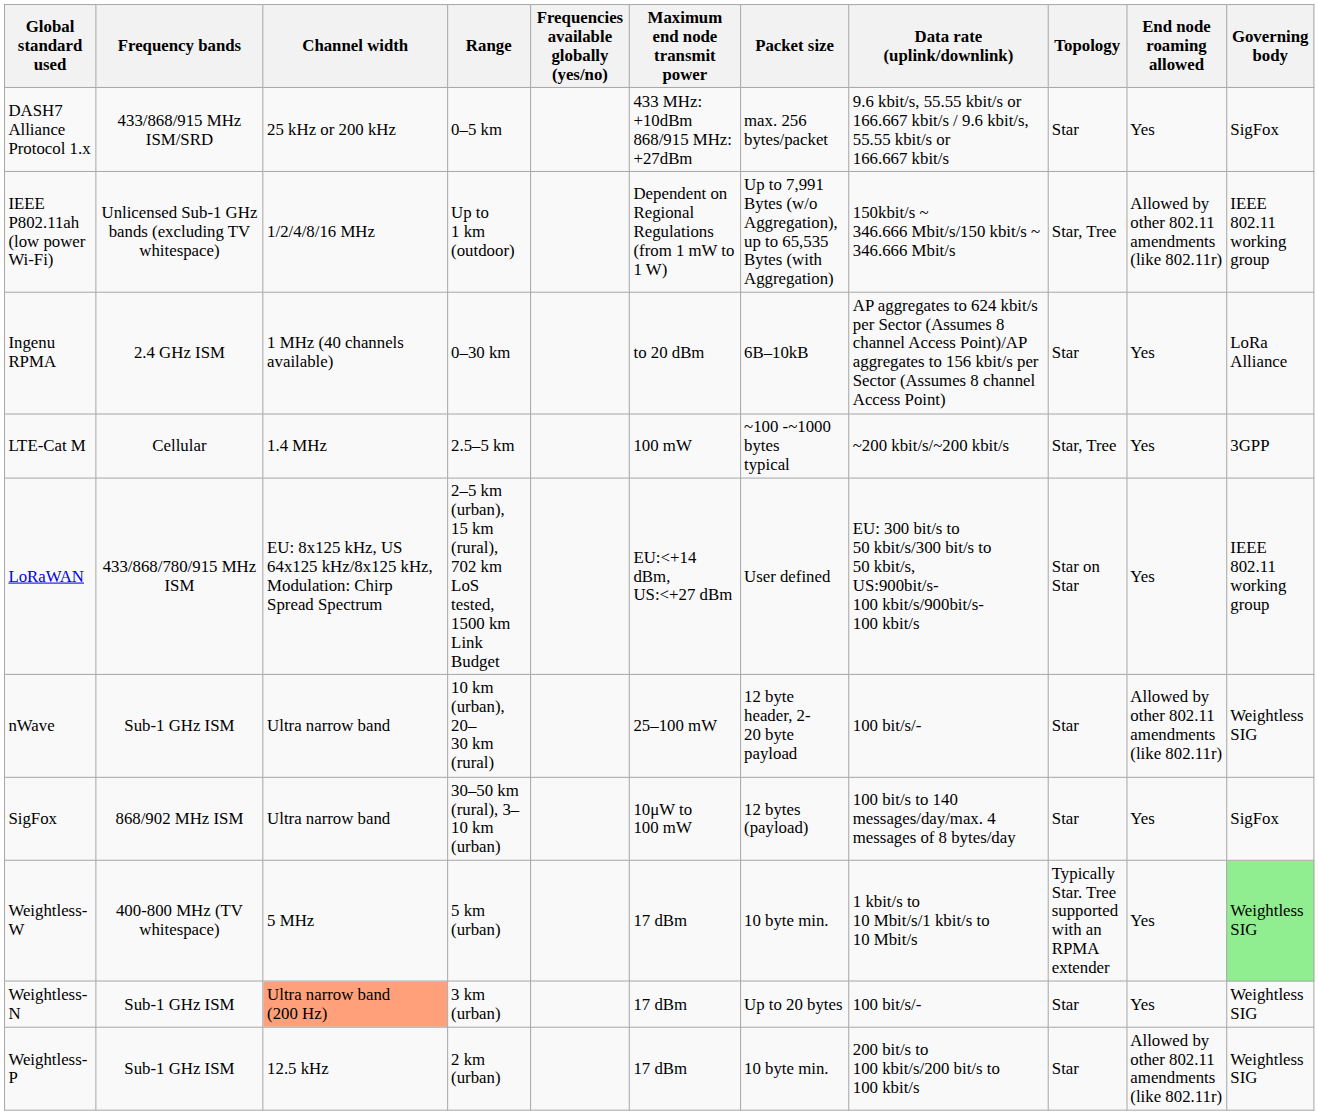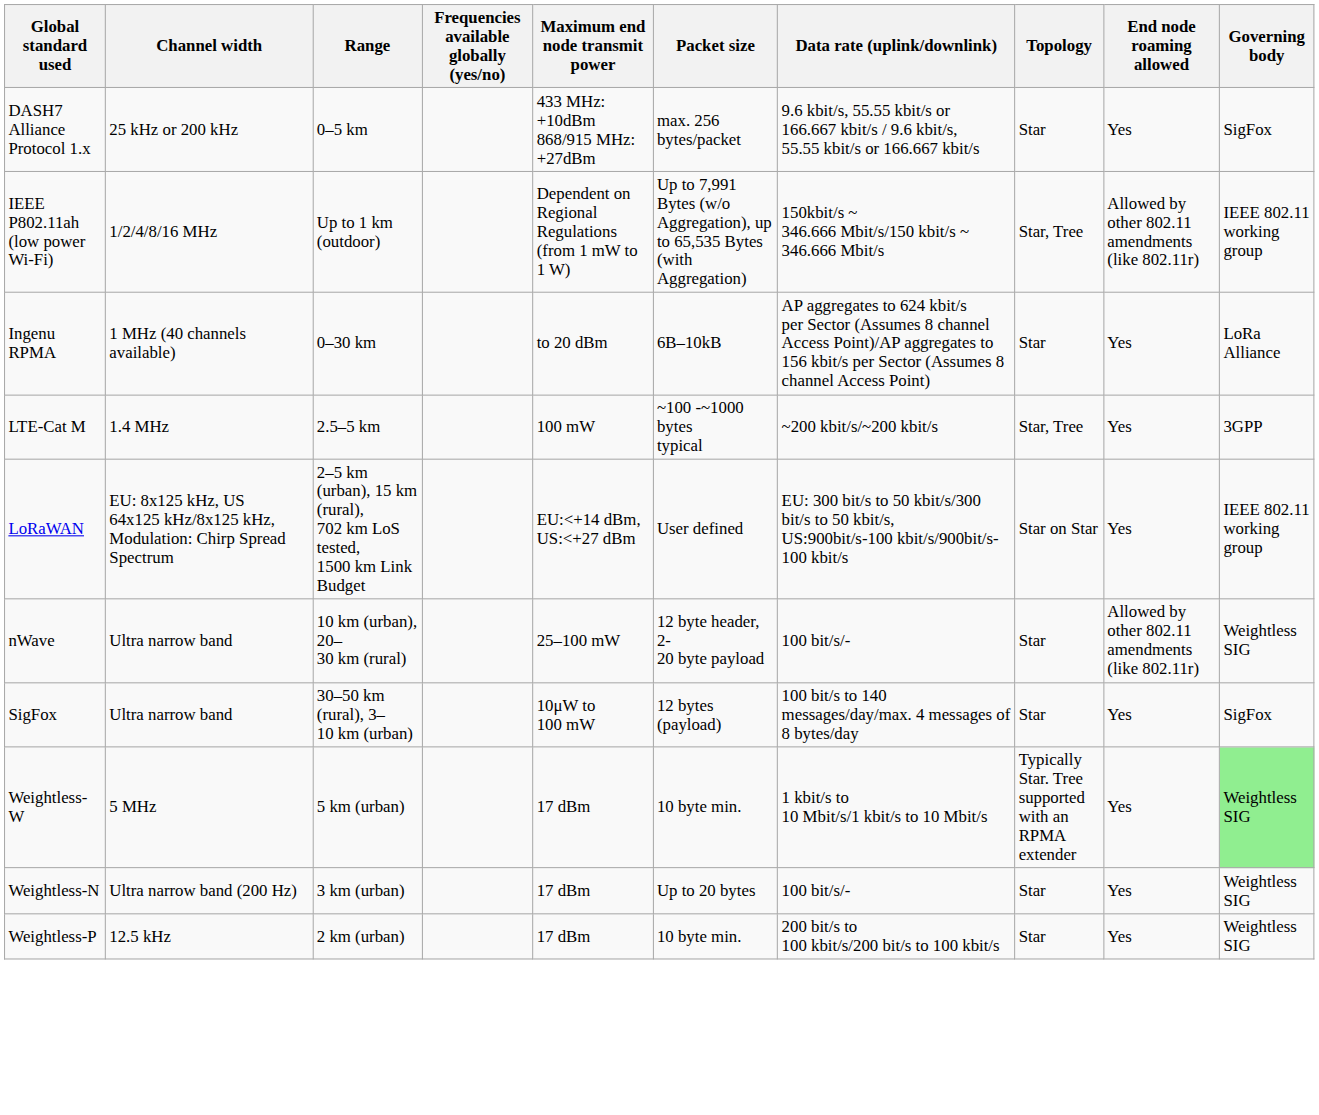- column: (179, 46)
(329, 1004) lightsalmon background -> (203, 890) no background
(1176, 1068) Allowed by other 802.11 amendments (like 802.11r) -> (1120, 936) Yes
